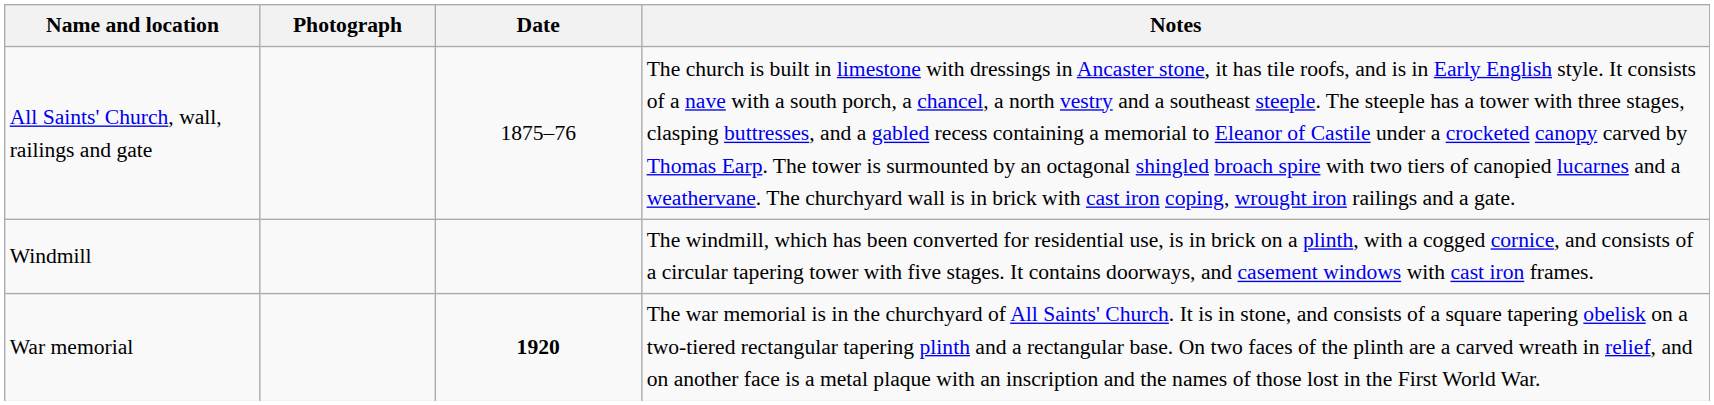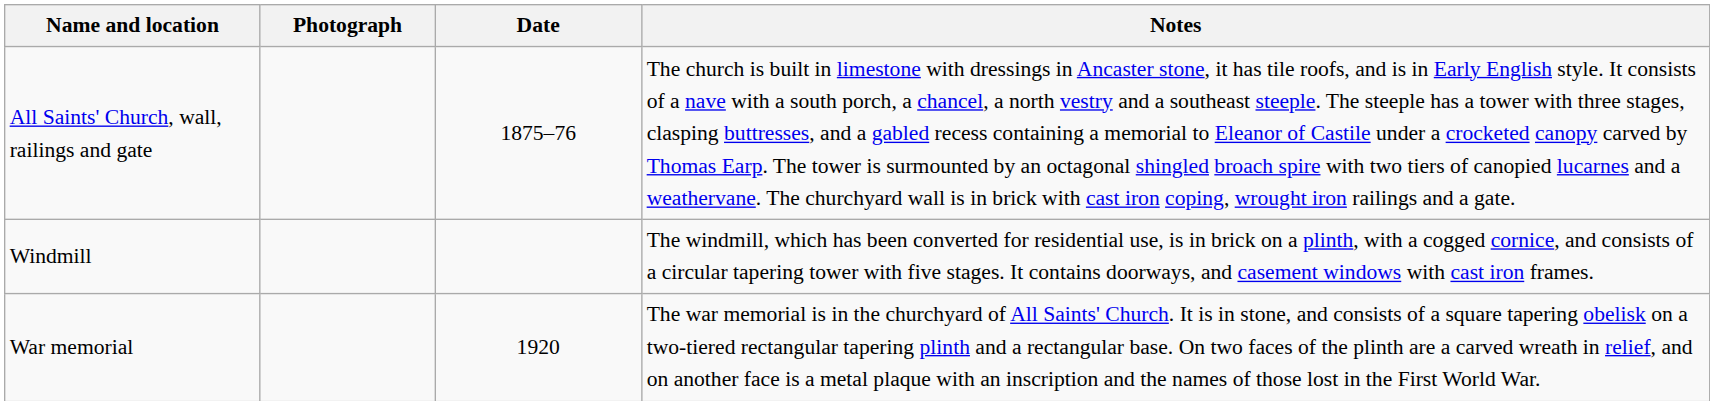(538, 347) bold -> (538, 347) normal
